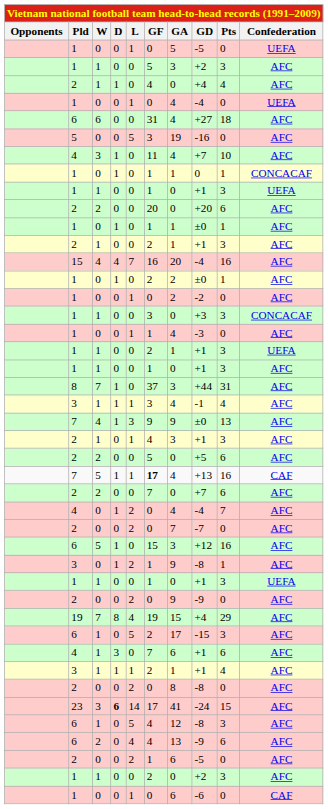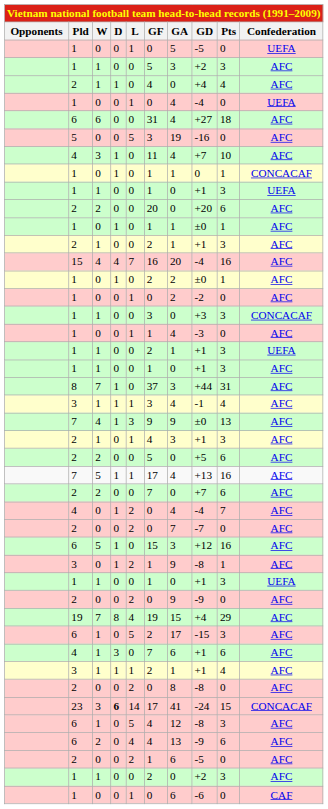(152, 475) bold -> (152, 475) normal
(281, 475) CAF -> (281, 475) AFC
(281, 706) AFC -> (281, 706) CONCACAF
